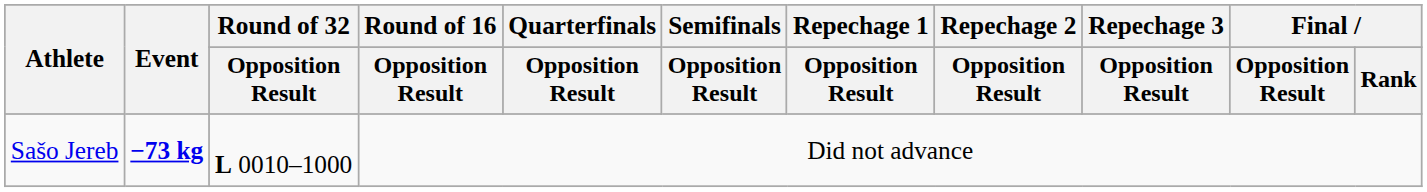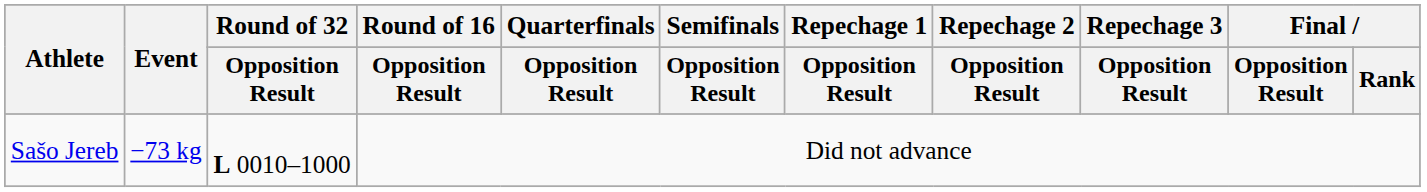(167, 150) bold -> (166, 150) normal
